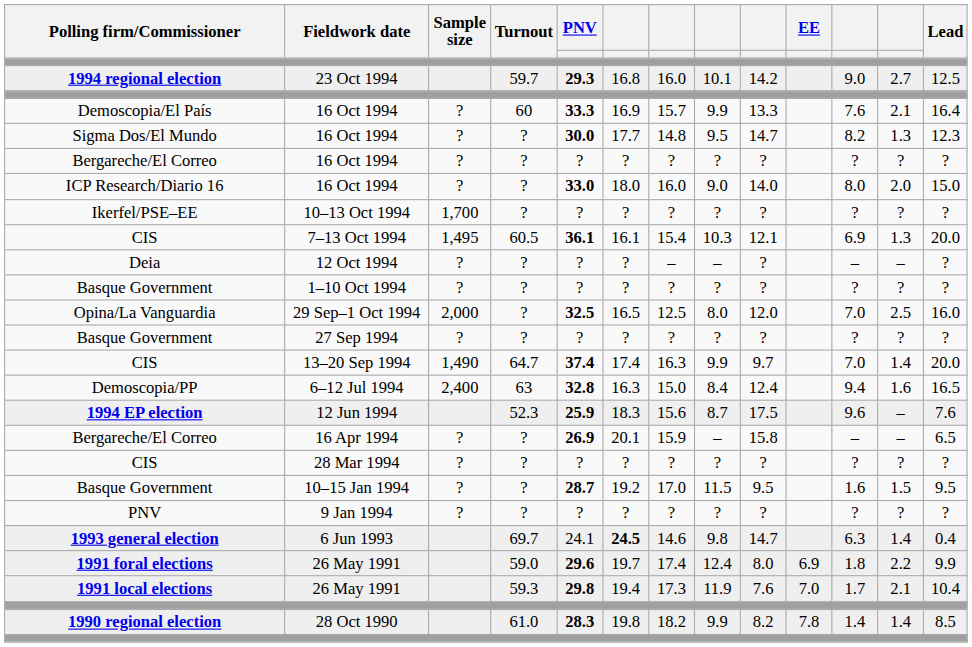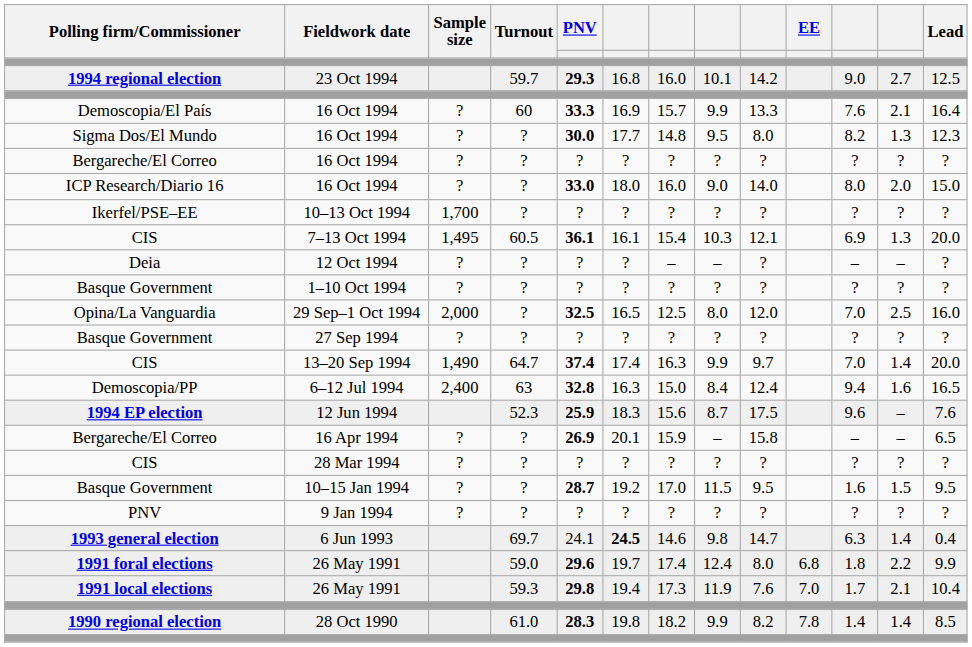(763, 136) 14.7 -> (763, 136) 8.0
(809, 563) 6.9 -> (809, 563) 6.8
